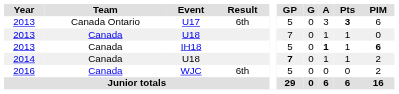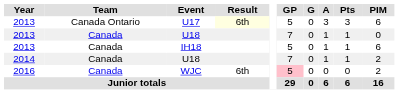(242, 22) no background -> (242, 22) lightyellow background
(348, 22) bold -> (348, 22) normal
(326, 46) bold -> (326, 46) normal
(378, 46) bold -> (378, 46) normal
(290, 59) bold -> (290, 59) normal
(290, 71) no background -> (290, 71) pink background
